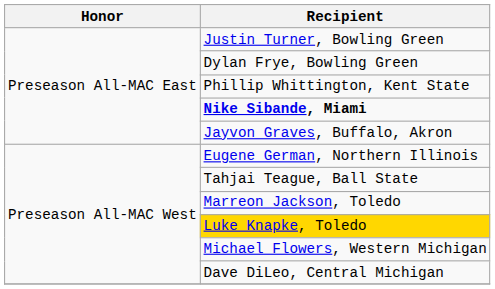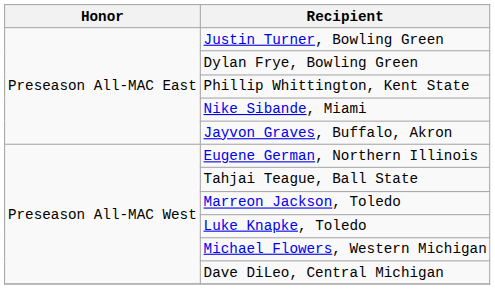(285, 109) bold -> (285, 109) normal
(285, 226) gold background -> (285, 226) no background
